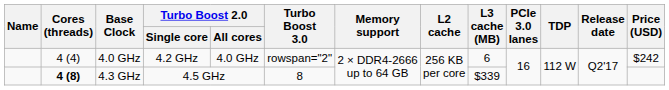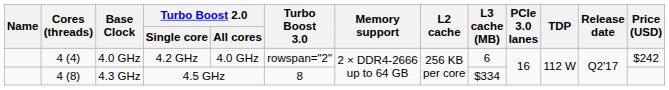(68, 76) bold -> (68, 76) normal
(487, 76) $339 -> (487, 76) $334
